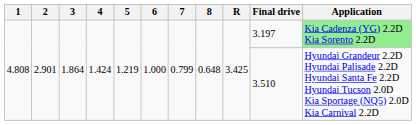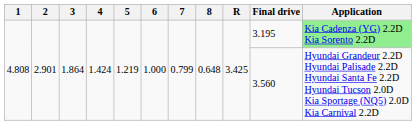(264, 34) 3.197 -> (264, 34) 3.195
(264, 84) 3.510 -> (264, 84) 3.560
